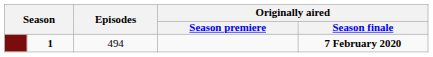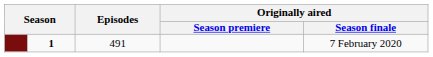(116, 43) 494 -> (118, 43) 491
(363, 43) bold -> (366, 43) normal
